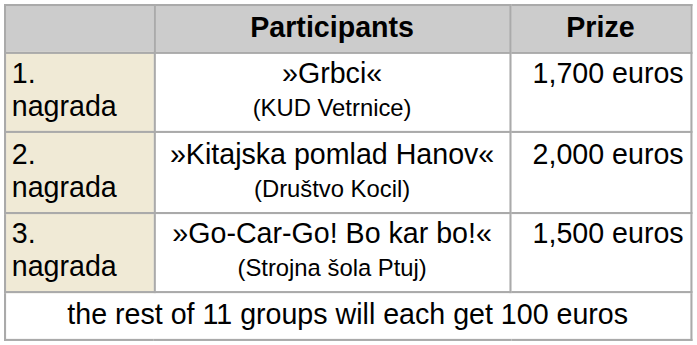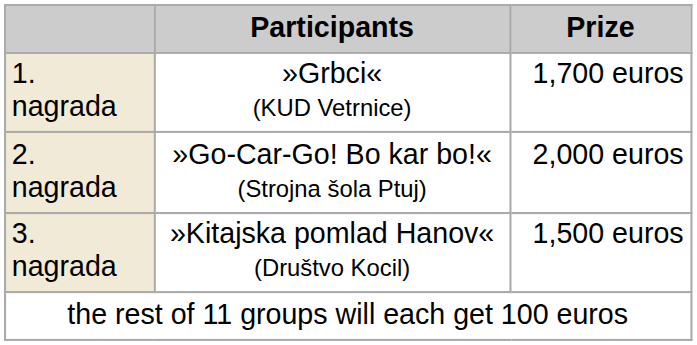(332, 170) »Kitajska pomlad Hanov« (Društvo Kocil) -> (332, 170) »Go-Car-Go! Bo kar bo!« (Strojna šola Ptuj)
(332, 250) »Go-Car-Go! Bo kar bo!« (Strojna šola Ptuj) -> (332, 250) »Kitajska pomlad Hanov« (Društvo Kocil)
